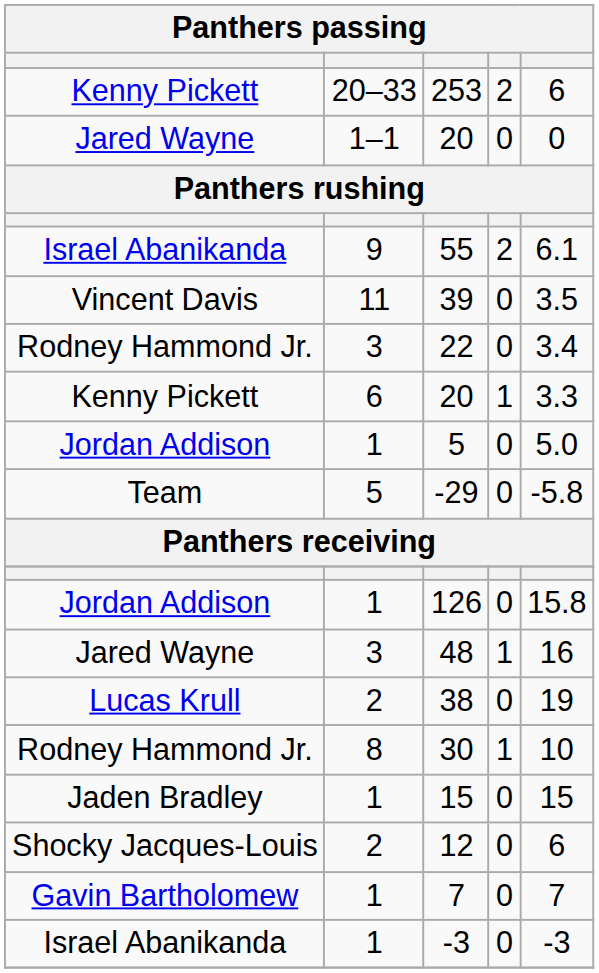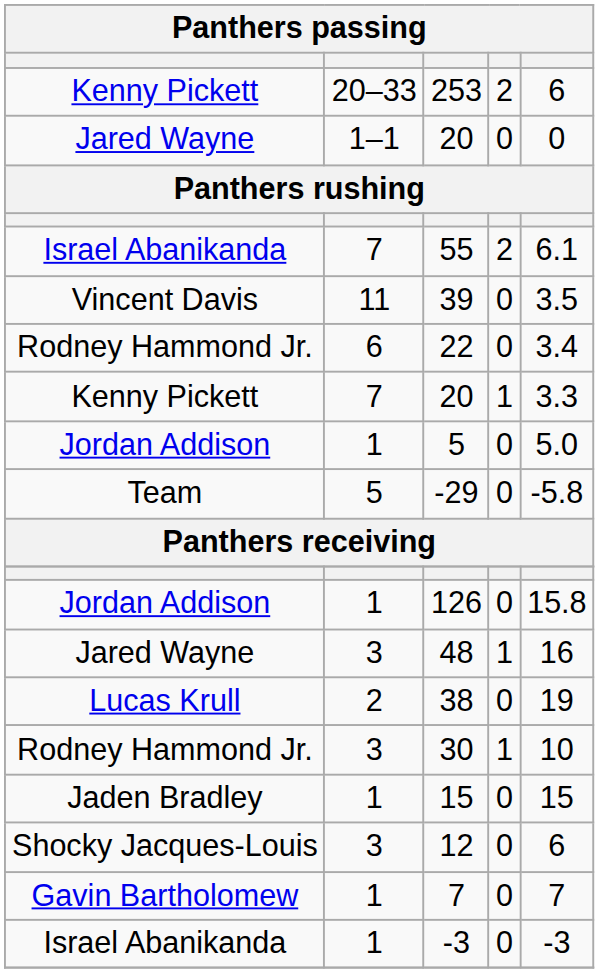(374, 250) 9 -> (374, 250) 7
(374, 347) 3 -> (374, 347) 6
(374, 396) 6 -> (374, 396) 7
(374, 749) 8 -> (374, 749) 3
(374, 846) 2 -> (374, 846) 3
